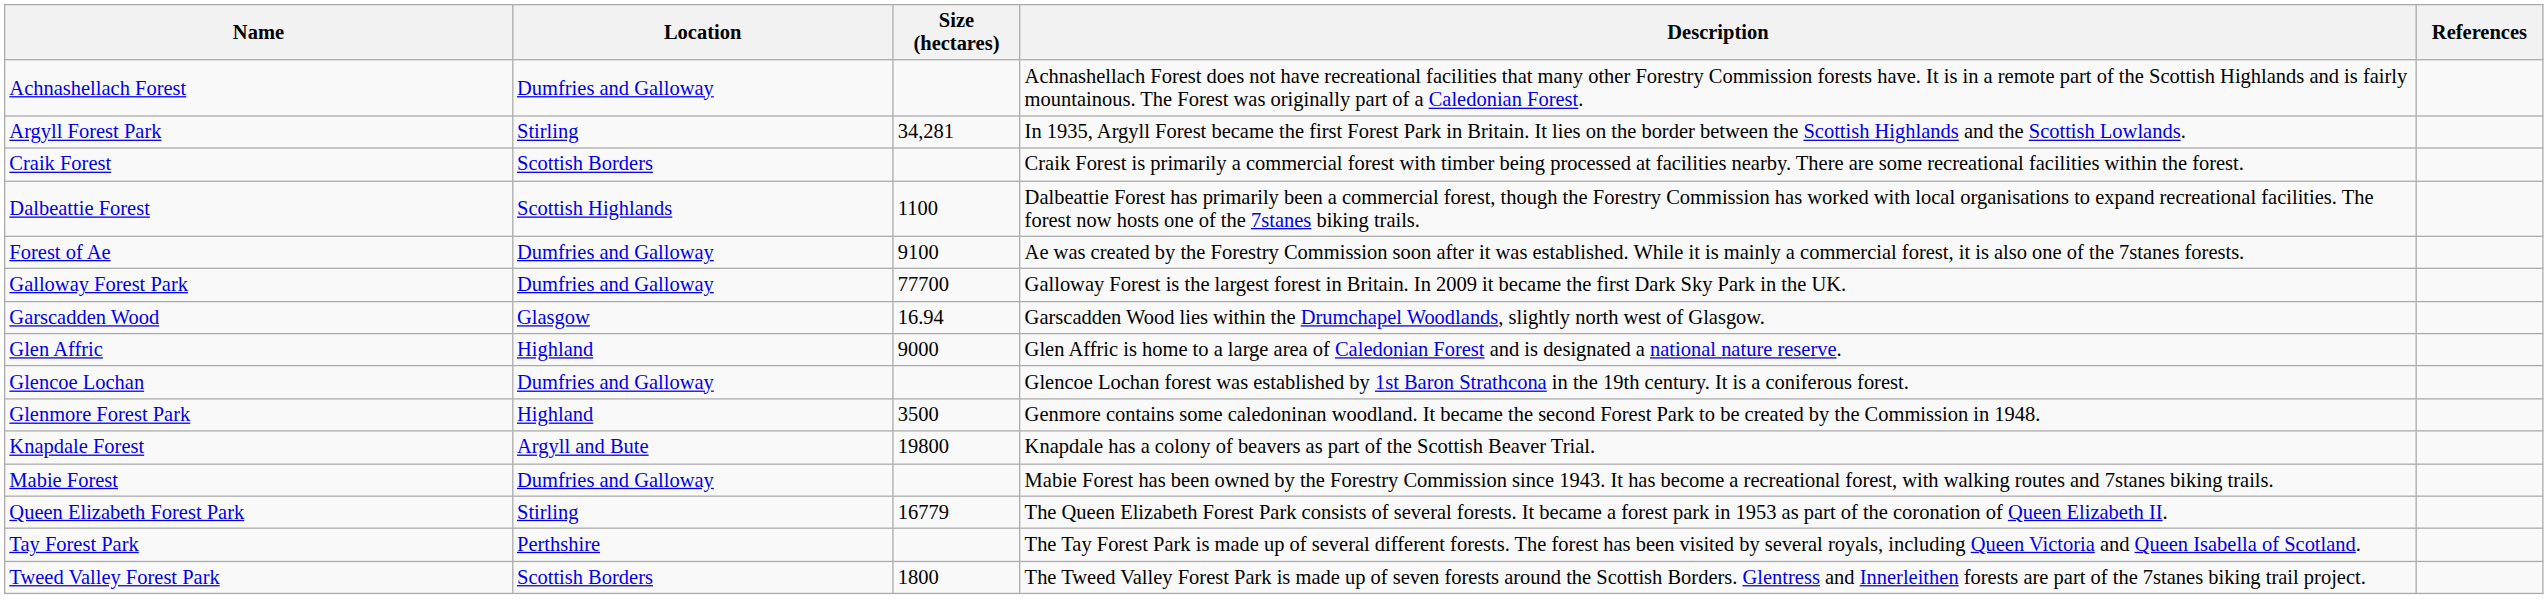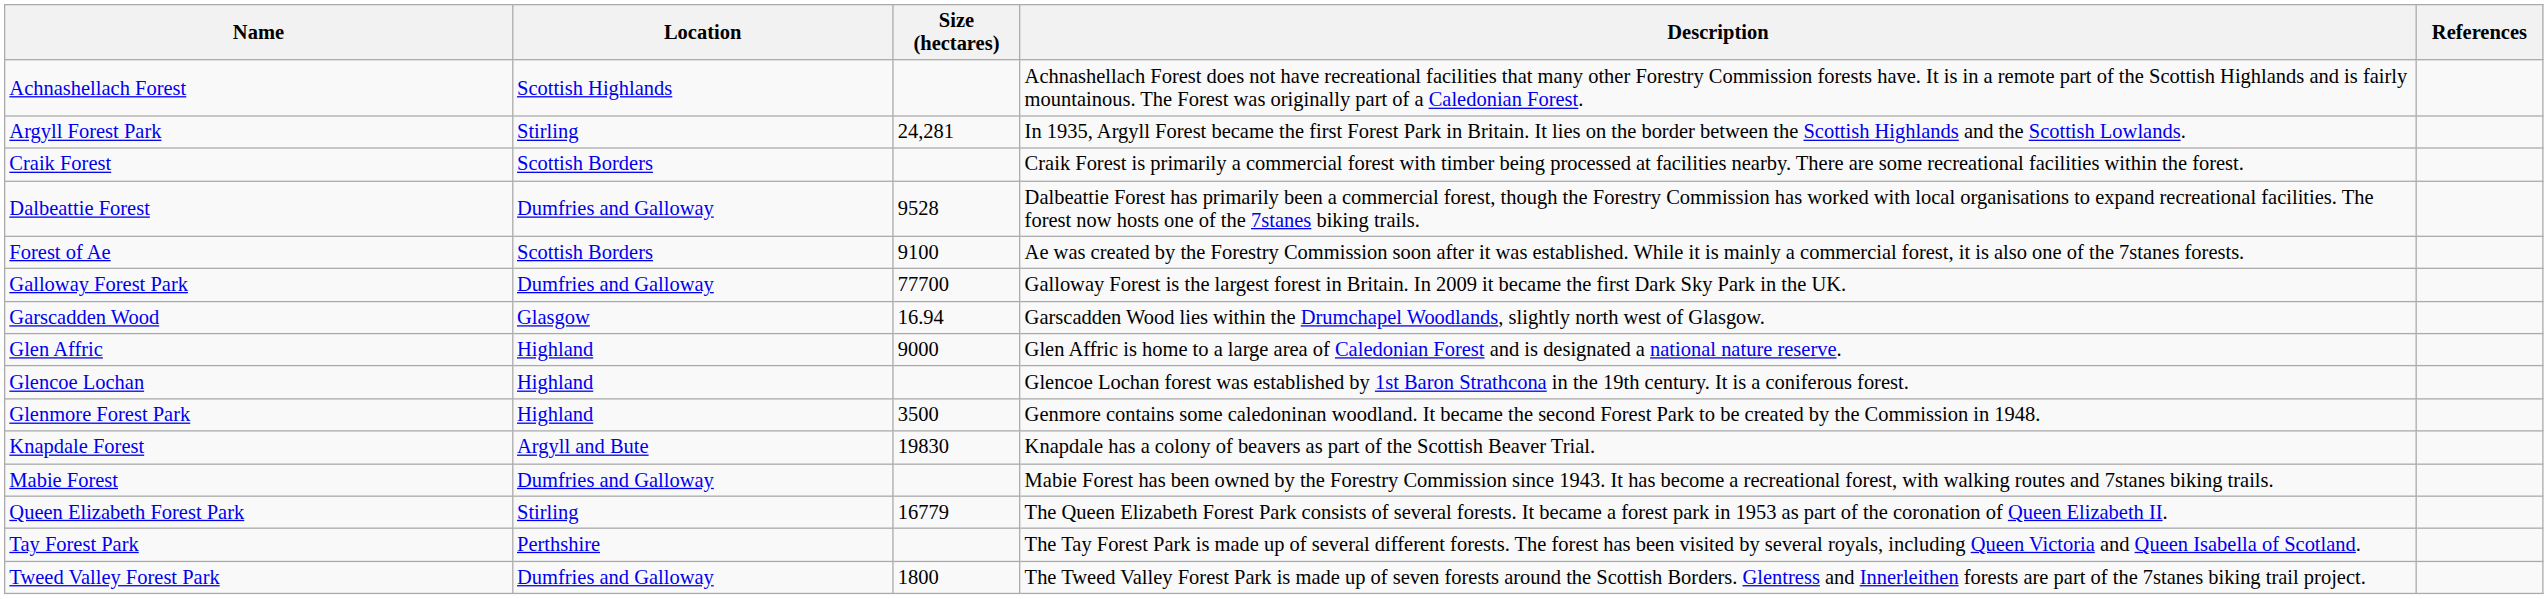(615, 87) Dumfries and Galloway -> (595, 87) Scottish Highlands
(926, 131) 34,281 -> (926, 131) 24,281
(595, 208) Scottish Highlands -> (615, 208) Dumfries and Galloway
(918, 208) 1100 -> (918, 208) 9528
(615, 252) Dumfries and Galloway -> (585, 252) Scottish Borders
(615, 382) Dumfries and Galloway -> (555, 382) Highland
(923, 447) 19800 -> (923, 447) 19830
(585, 577) Scottish Borders -> (615, 577) Dumfries and Galloway
